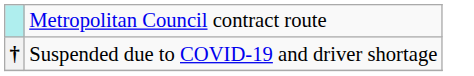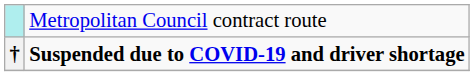(233, 53) normal -> (247, 53) bold
